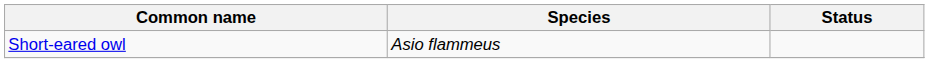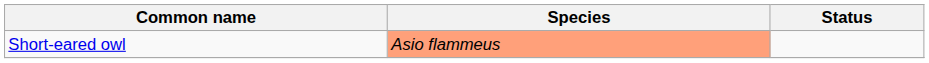(446, 44) no background -> (446, 44) lightsalmon background
